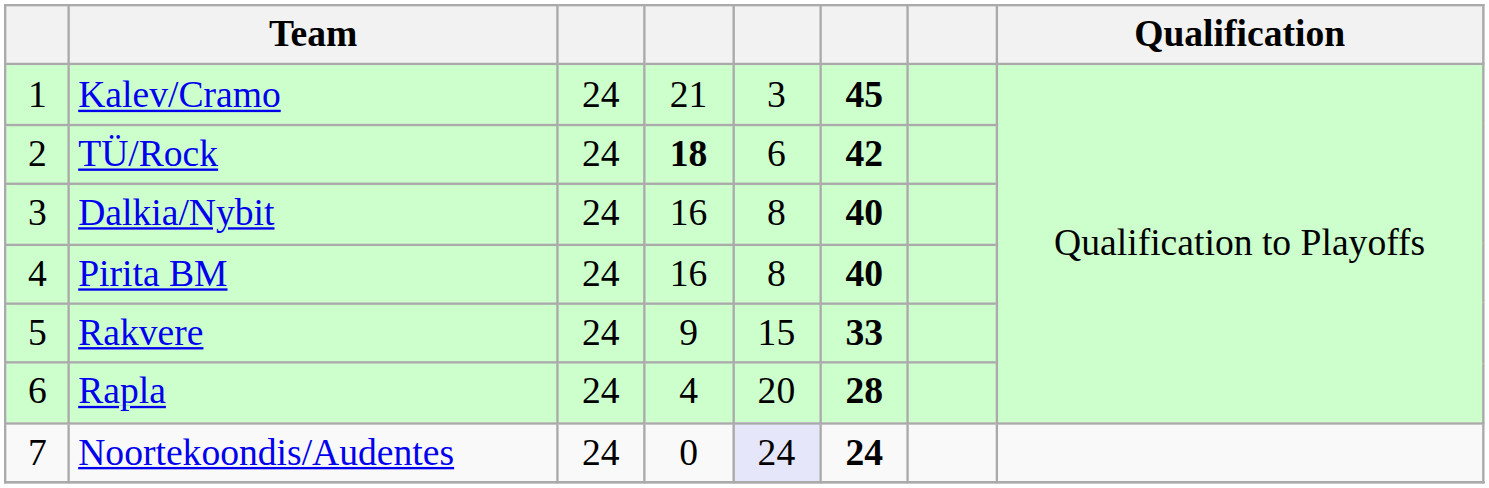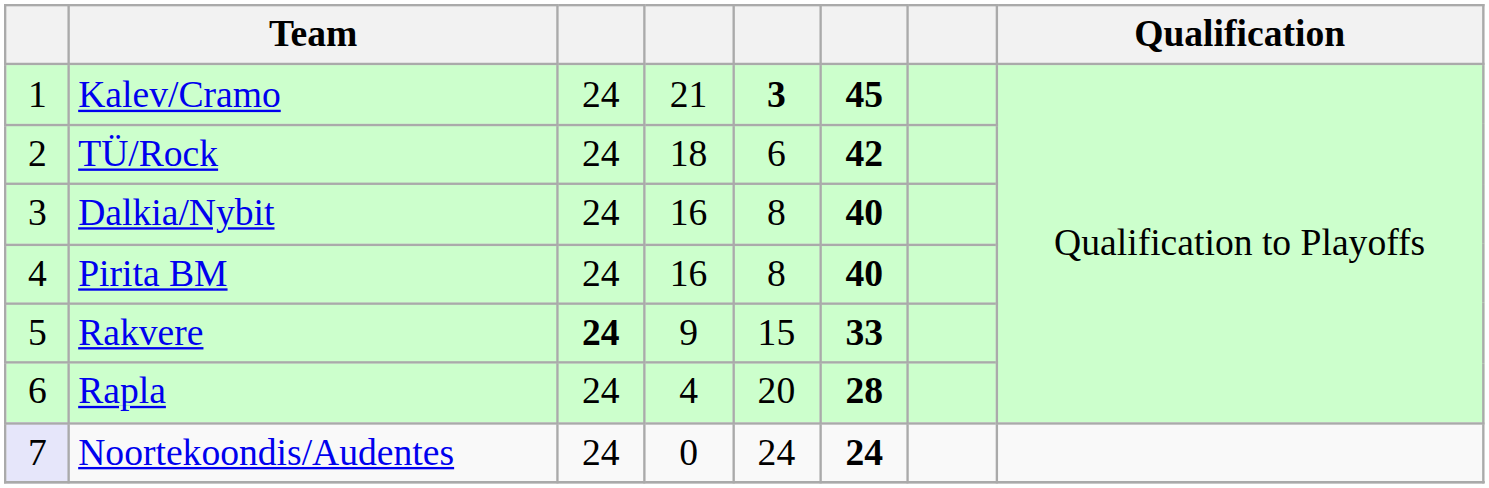(776, 93) normal -> (776, 93) bold
(689, 153) bold -> (689, 153) normal
(601, 332) normal -> (601, 332) bold
(37, 451) no background -> (37, 451) lavender background
(776, 451) lavender background -> (776, 451) no background
